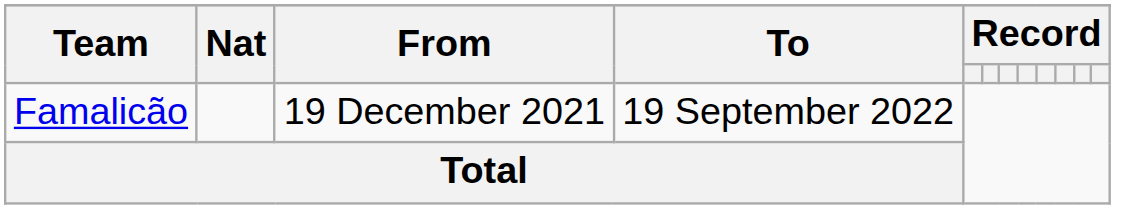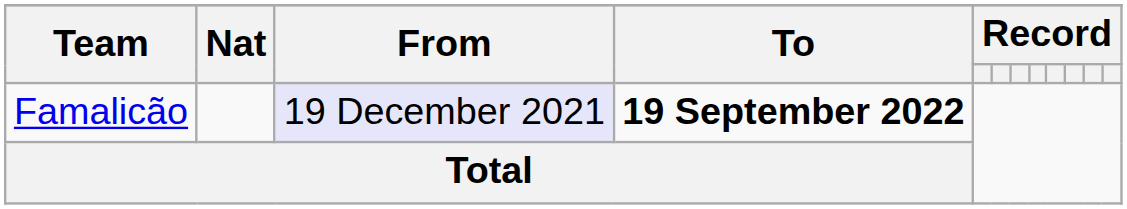(444, 111) no background -> (444, 111) lavender background
(788, 111) normal -> (793, 111) bold
